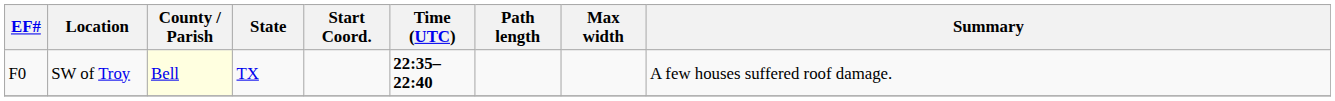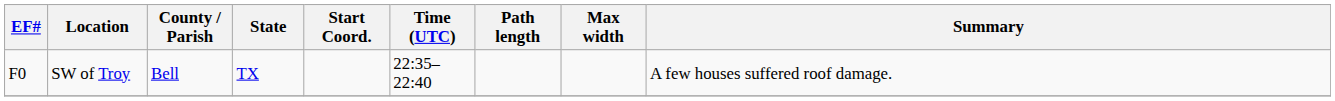(165, 72) lightyellow background -> (165, 72) no background
(417, 72) bold -> (417, 72) normal
